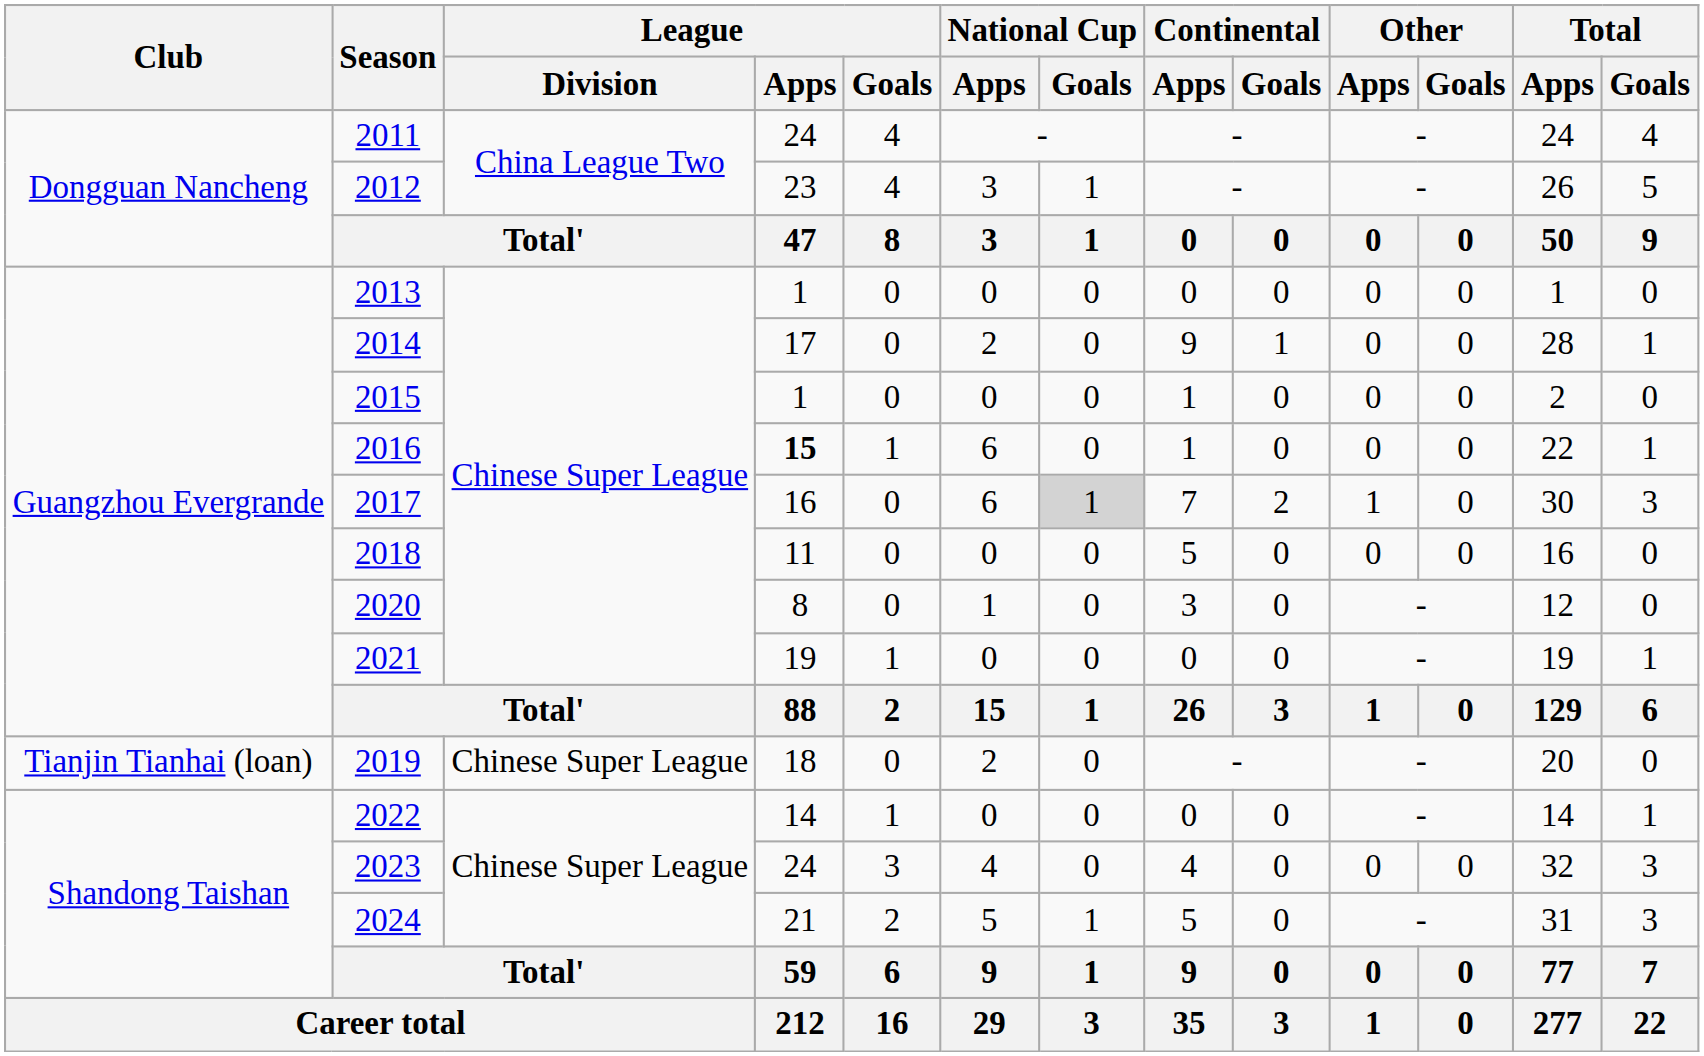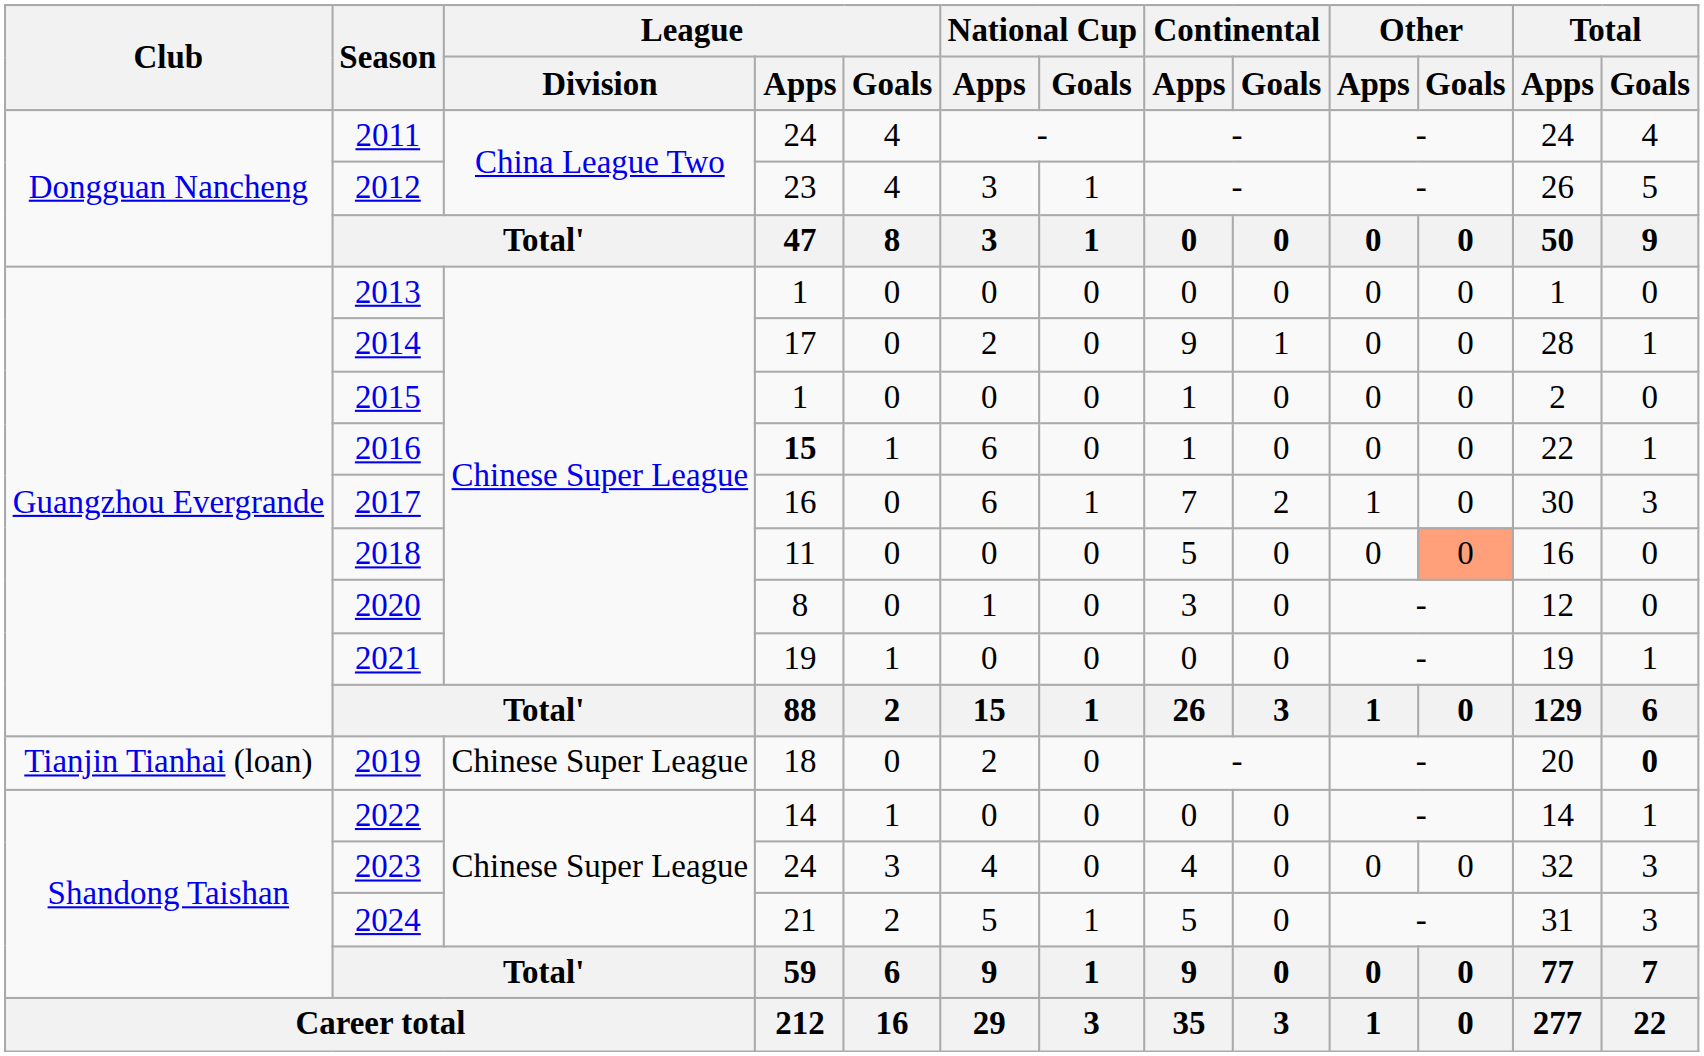(1092, 501) lightgrey background -> (1092, 501) no background
(1465, 553) no background -> (1465, 553) lightsalmon background
(1650, 762) normal -> (1650, 762) bold
